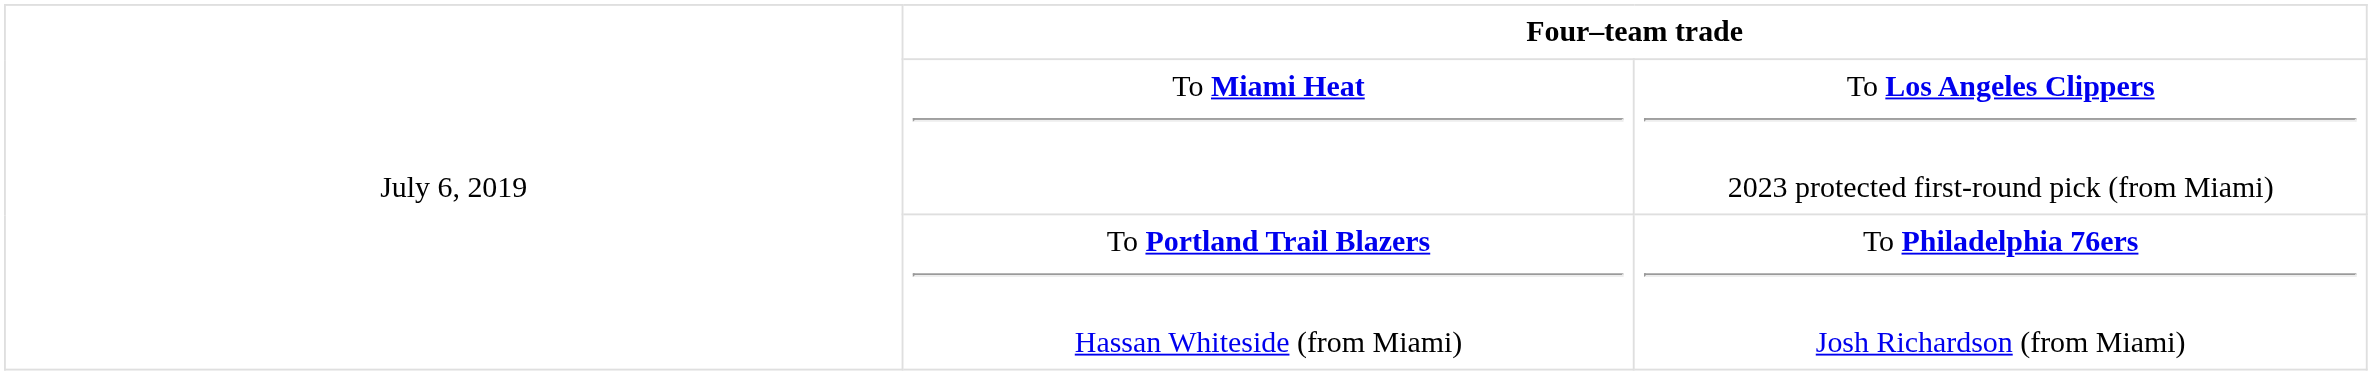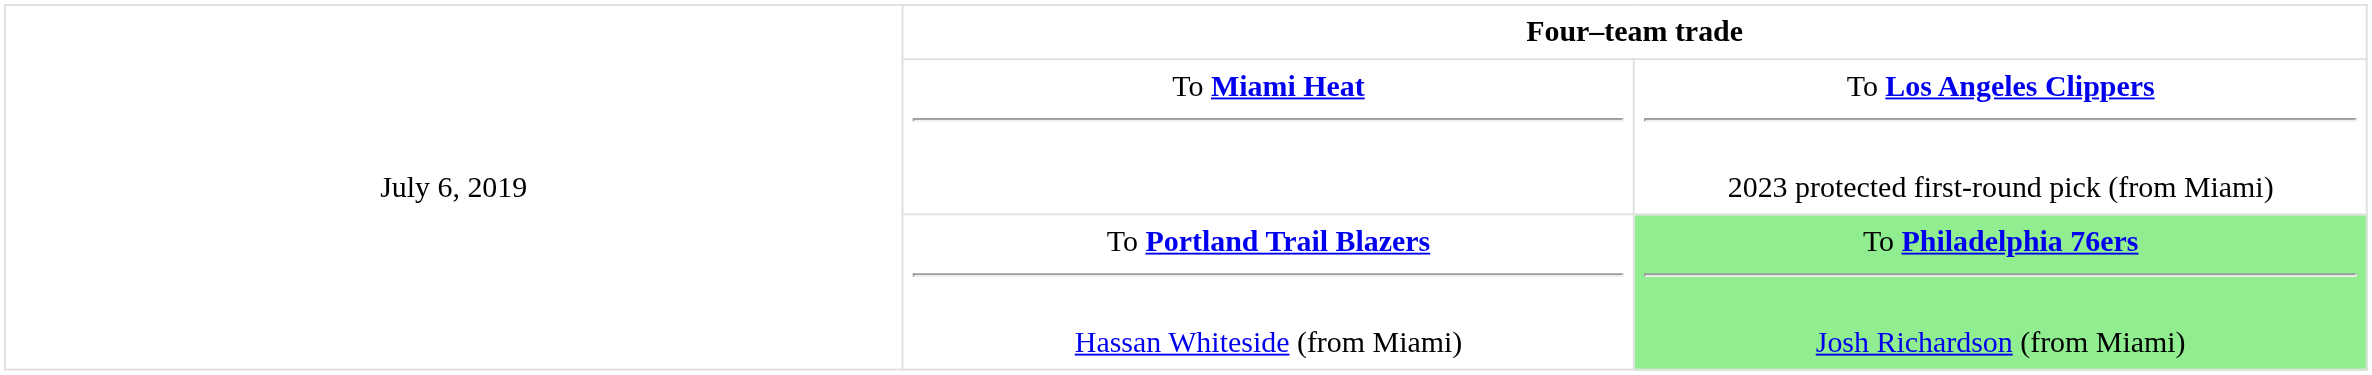(2001, 291) no background -> (2001, 291) lightgreen background
